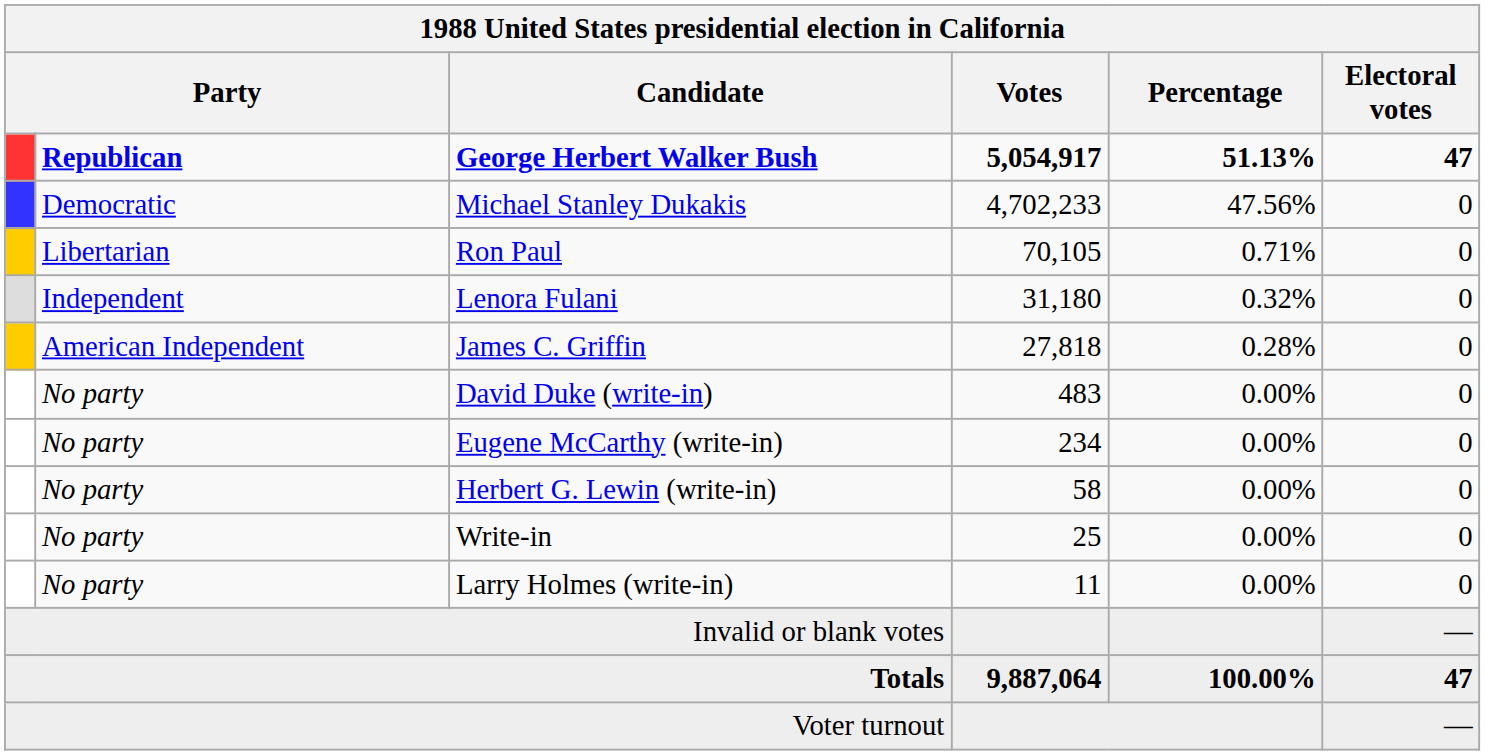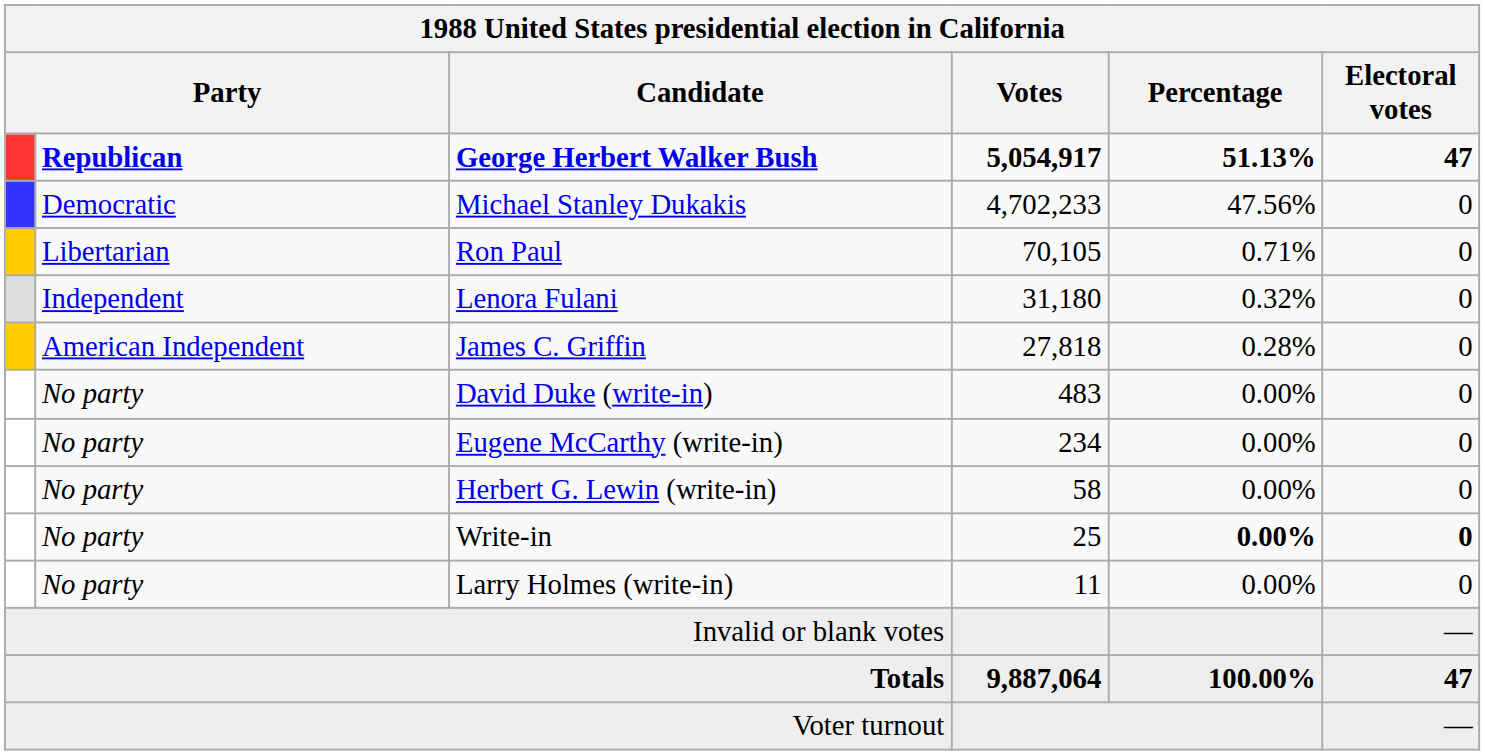(1279, 536) normal -> (1276, 536) bold
(1465, 536) normal -> (1465, 536) bold
